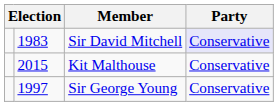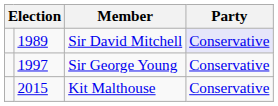(33, 40) 1983 -> (33, 40) 1989
rows swapped: (123, 88) <-> (112, 64)
